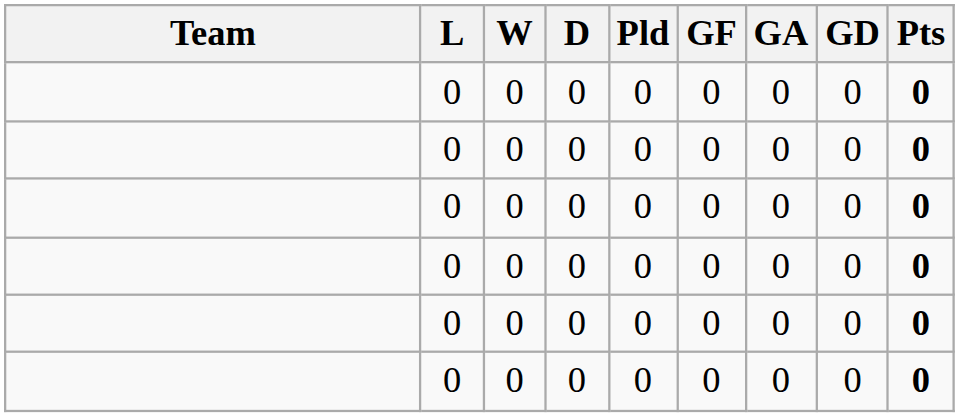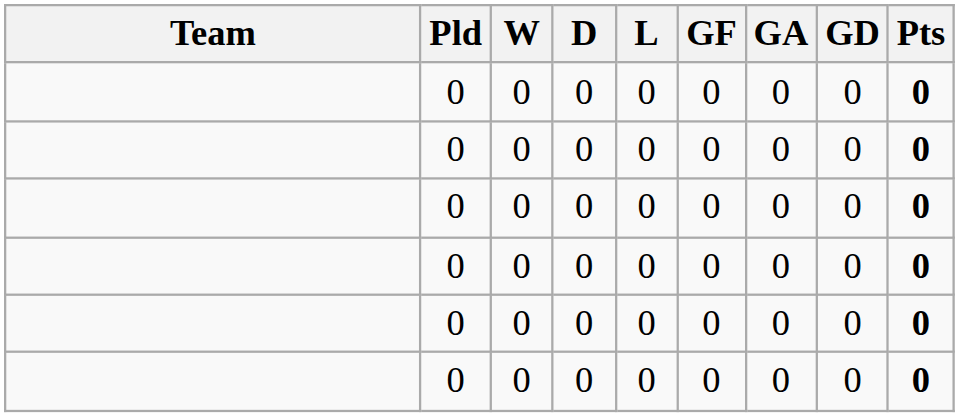columns swapped: (643, 33) <-> (452, 33)
